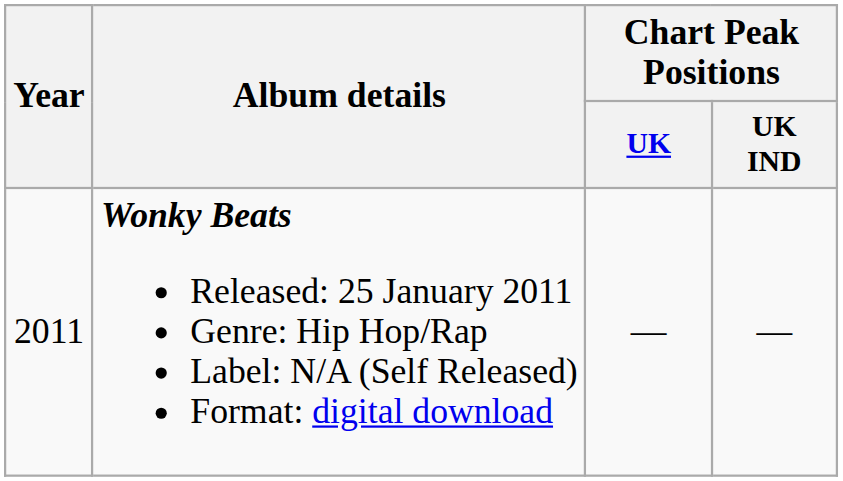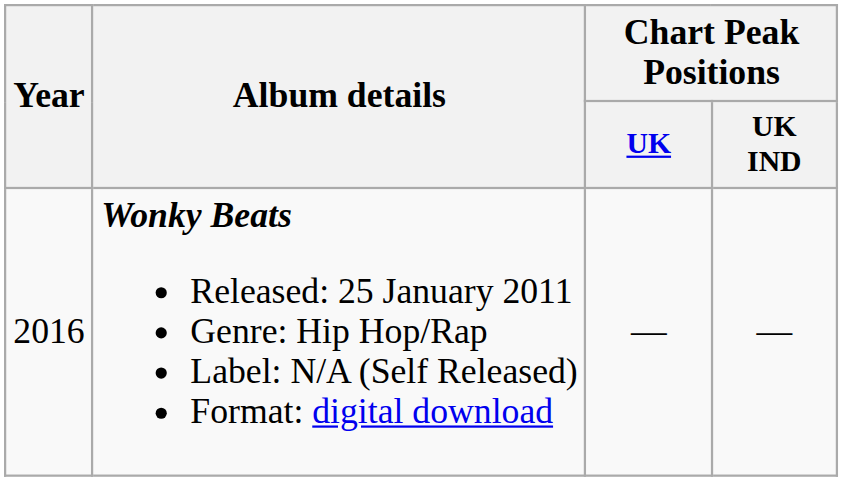(49, 330) 2011 -> (49, 330) 2016
